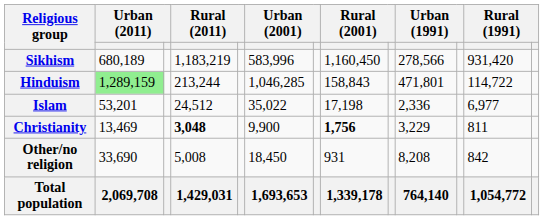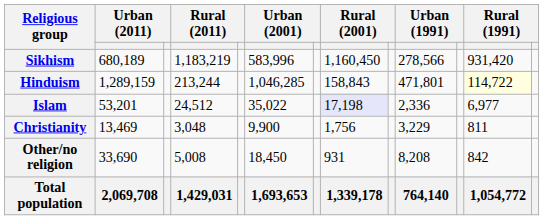(127, 82) lightgreen background -> (127, 82) no background
(490, 82) no background -> (490, 82) lightyellow background
(343, 104) no background -> (343, 104) lavender background
(190, 127) bold -> (190, 127) normal
(340, 127) bold -> (340, 127) normal
